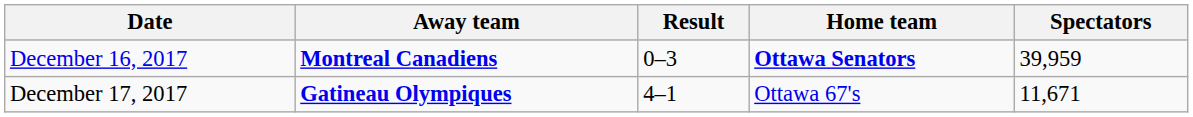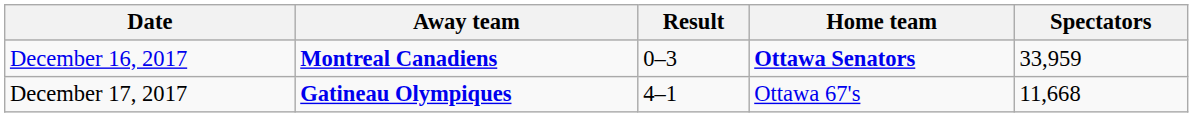(1050, 58) 39,959 -> (1050, 58) 33,959
(1050, 93) 11,671 -> (1050, 93) 11,668
